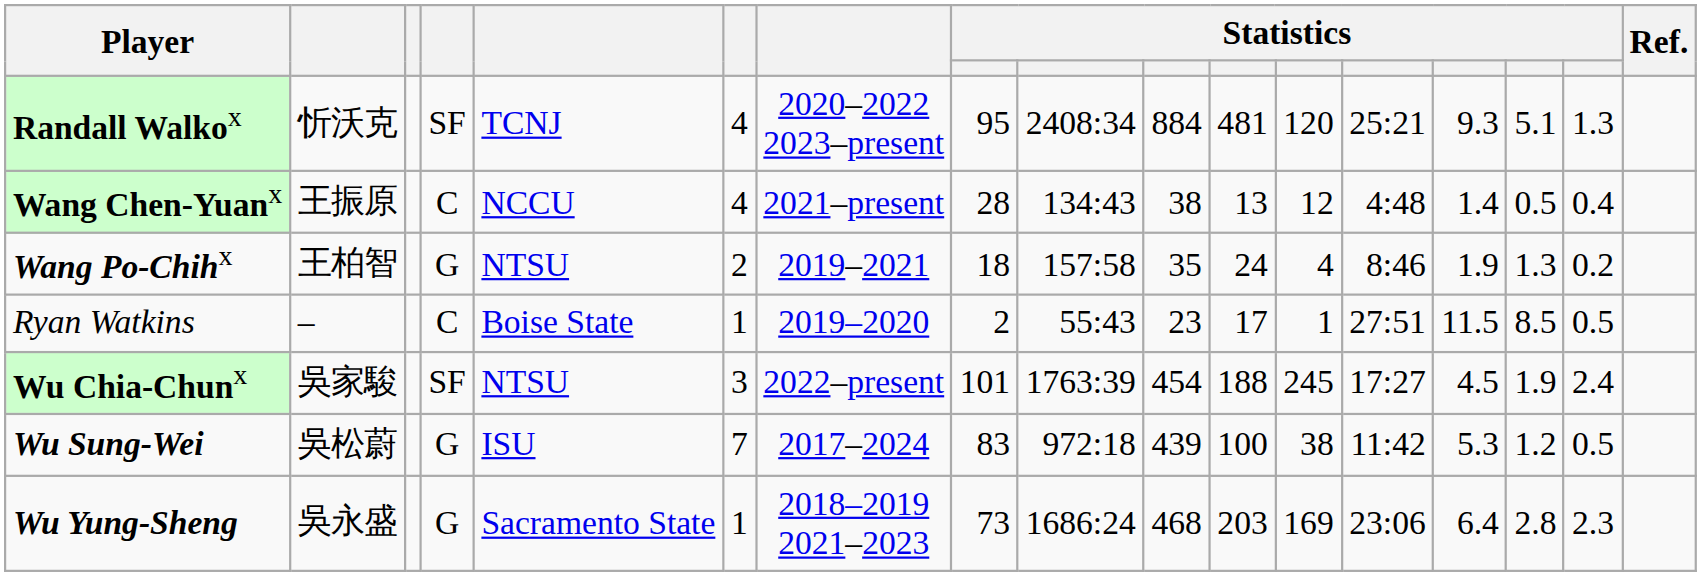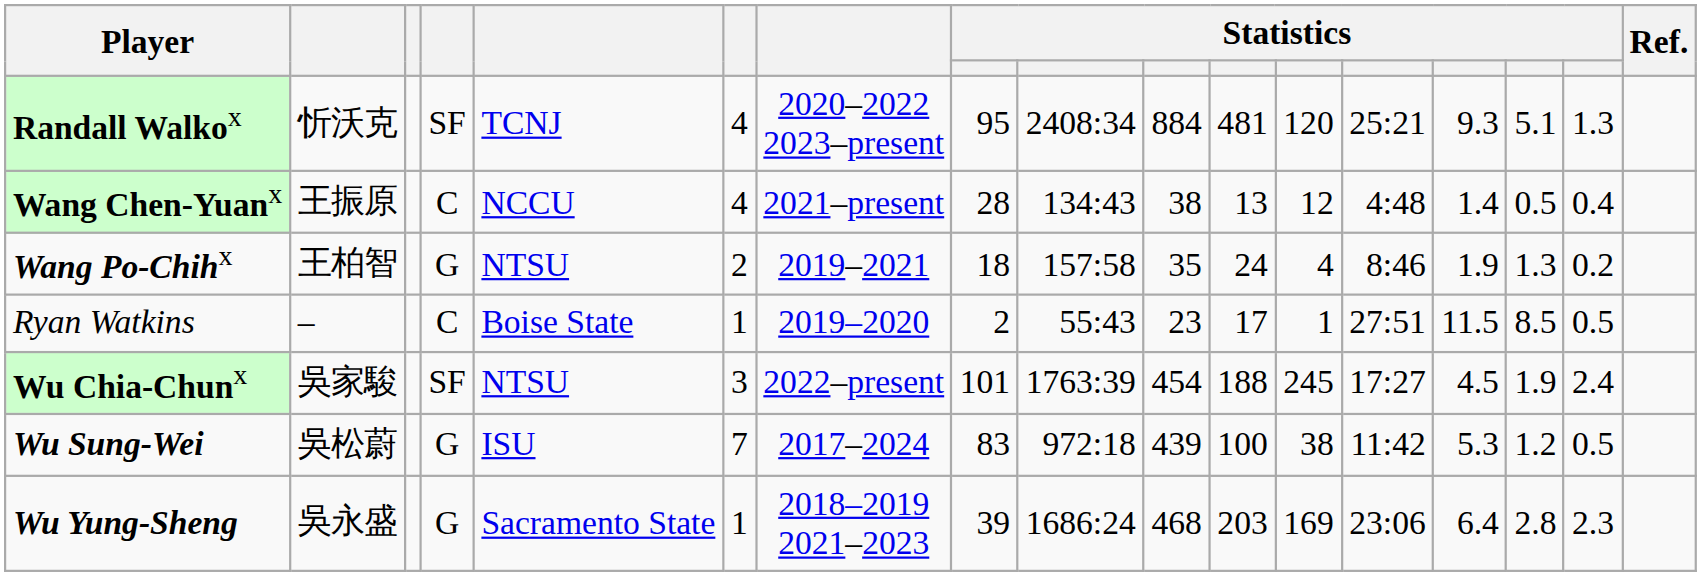(993, 522) 73 -> (993, 522) 39
